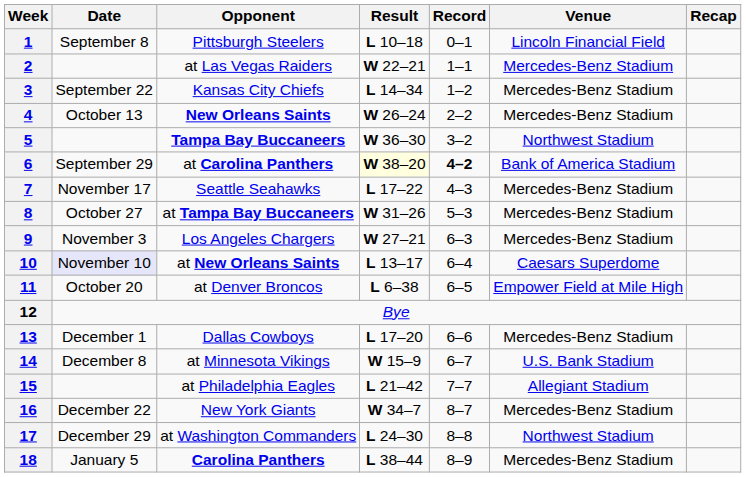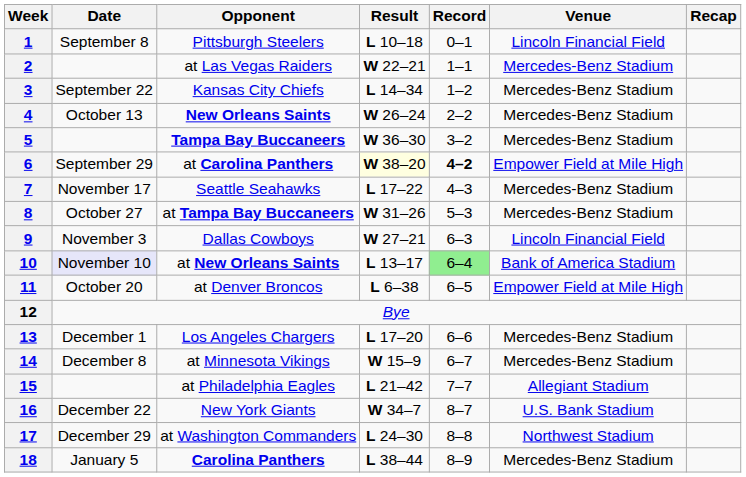(588, 139) Northwest Stadium -> (588, 139) Mercedes-Benz Stadium
(588, 164) Bank of America Stadium -> (588, 164) Empower Field at Mile High
(258, 238) Los Angeles Chargers -> (258, 238) Dallas Cowboys
(588, 238) Mercedes-Benz Stadium -> (588, 238) Lincoln Financial Field
(459, 262) no background -> (459, 262) lightgreen background
(588, 262) Caesars Superdome -> (588, 262) Bank of America Stadium
(258, 336) Dallas Cowboys -> (258, 336) Los Angeles Chargers
(588, 361) U.S. Bank Stadium -> (588, 361) Mercedes-Benz Stadium
(588, 410) Mercedes-Benz Stadium -> (588, 410) U.S. Bank Stadium
